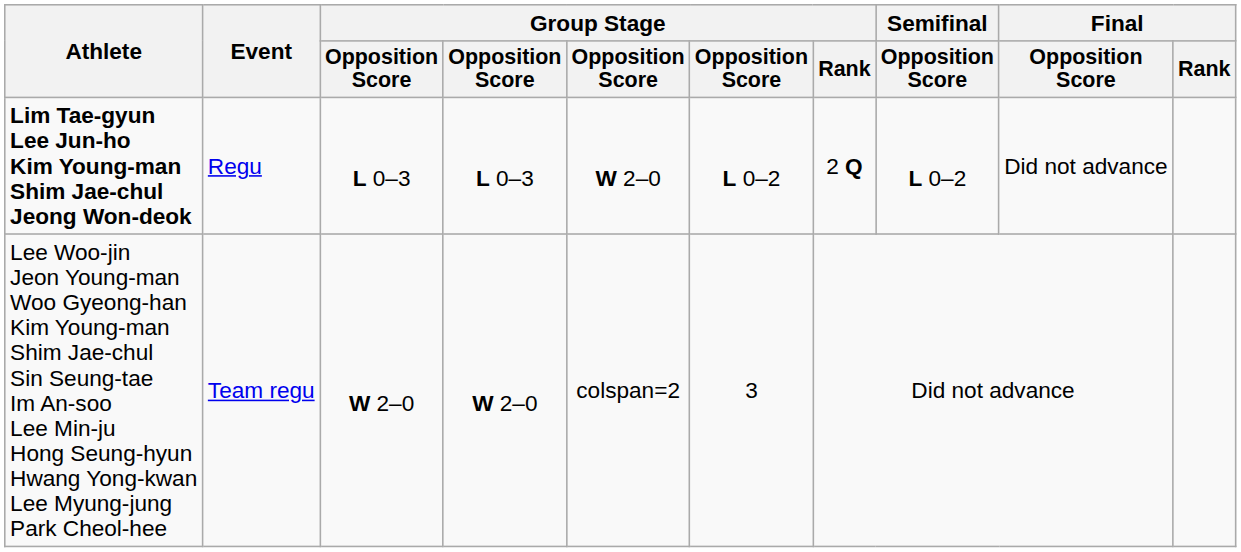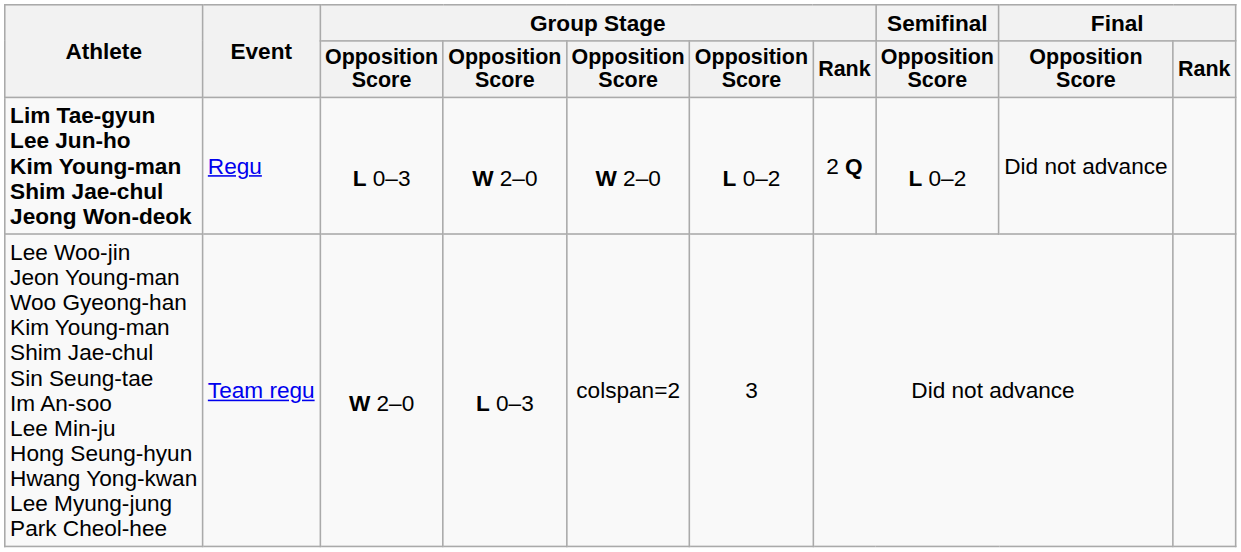(505, 179) L 0–3 -> (505, 179) W 2–0
(505, 403) W 2–0 -> (505, 403) L 0–3
